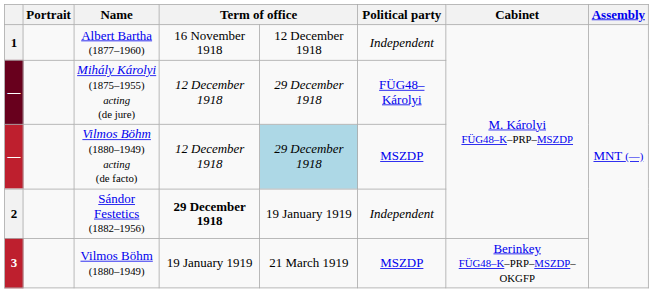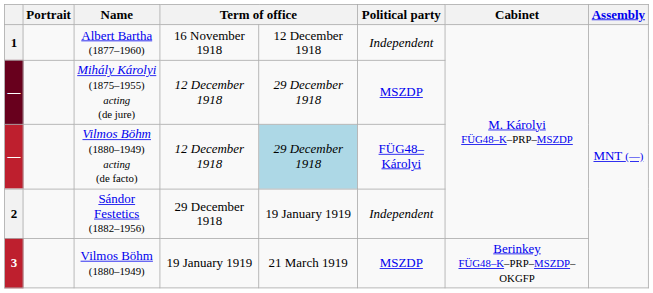(402, 92) FÜG48–Károlyi -> (401, 92) MSZDP
(402, 156) MSZDP -> (401, 156) FÜG48–Károlyi
(210, 213) bold -> (209, 213) normal
